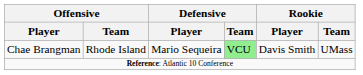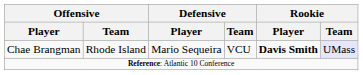(239, 49) lightgreen background -> (239, 49) no background
(287, 49) normal -> (288, 49) bold
(337, 49) no background -> (339, 49) lavender background
